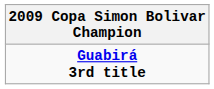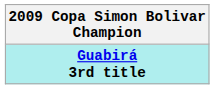(107, 64) no background -> (107, 64) paleturquoise background
